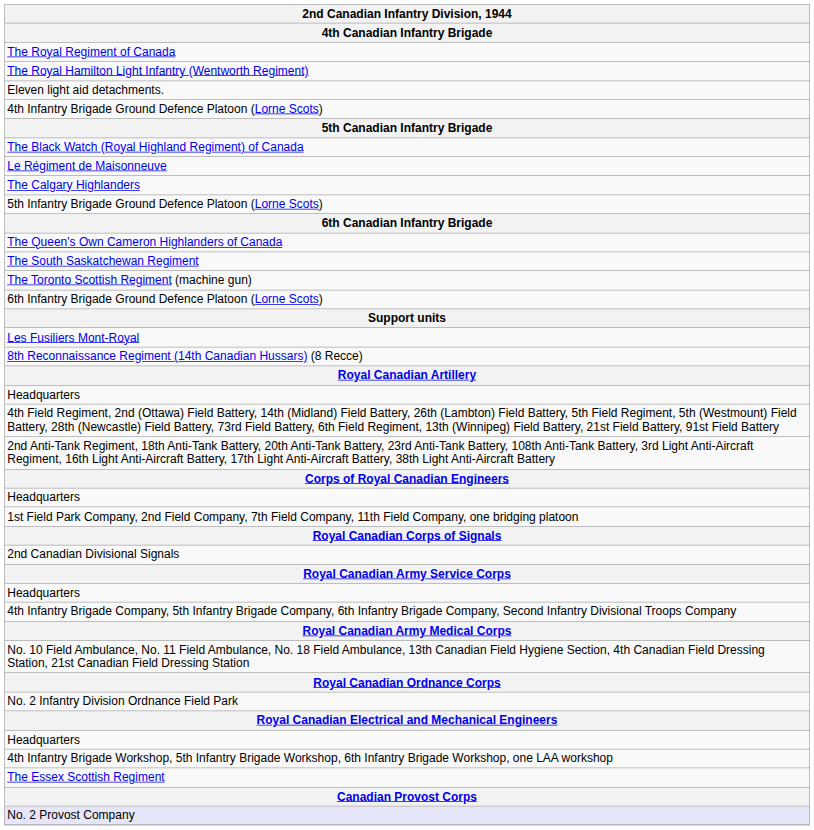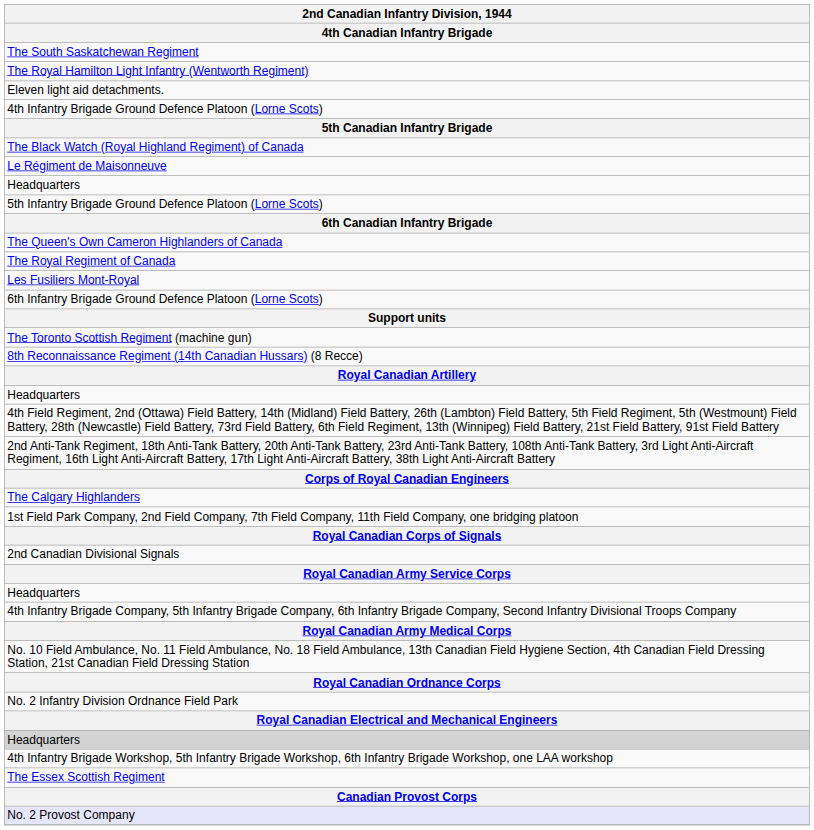(91, 52) The Royal Regiment of Canada -> (103, 52) The South Saskatchewan Regiment
(74, 185) The Calgary Highlanders -> (44, 185) Headquarters
(103, 261) The South Saskatchewan Regiment -> (91, 261) The Royal Regiment of Canada
(130, 280) The Toronto Scottish Regiment (machine gun) -> (73, 280) Les Fusiliers Mont-Royal
(73, 337) Les Fusiliers Mont-Royal -> (130, 337) The Toronto Scottish Regiment (machine gun)
(44, 497) Headquarters -> (74, 497) The Calgary Highlanders
(44, 739) no background -> (44, 739) lightgrey background
